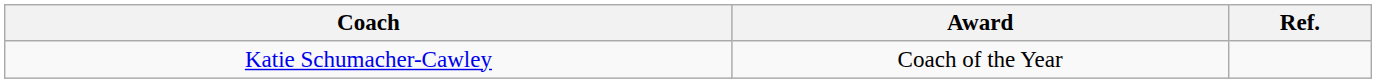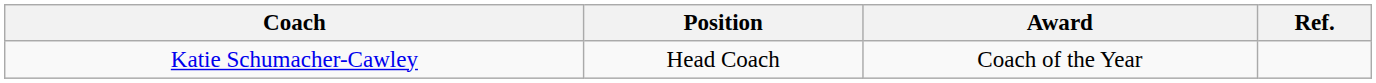+ column: (723, 22)
